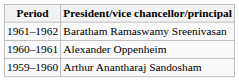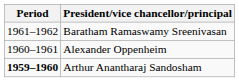(33, 67) normal -> (33, 67) bold
